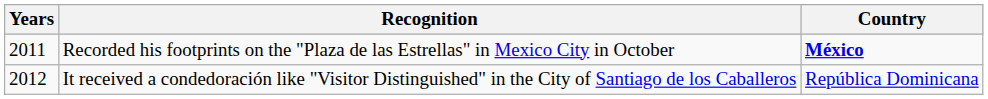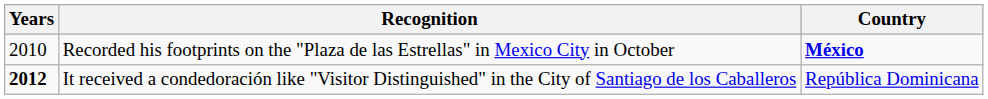(27, 49) 2011 -> (28, 49) 2010
(28, 79) normal -> (28, 79) bold
